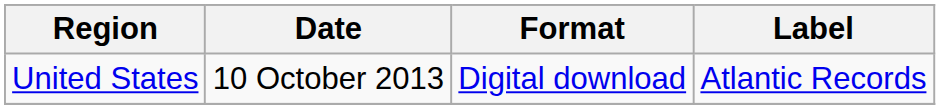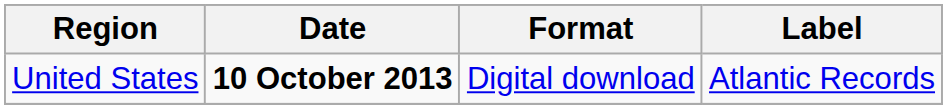(328, 78) normal -> (333, 78) bold
